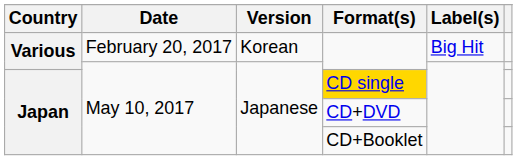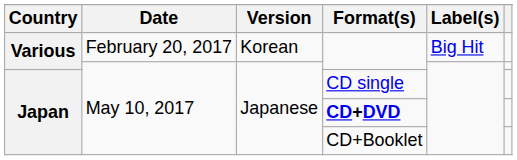(365, 83) gold background -> (365, 83) no background
(363, 112) normal -> (363, 112) bold
